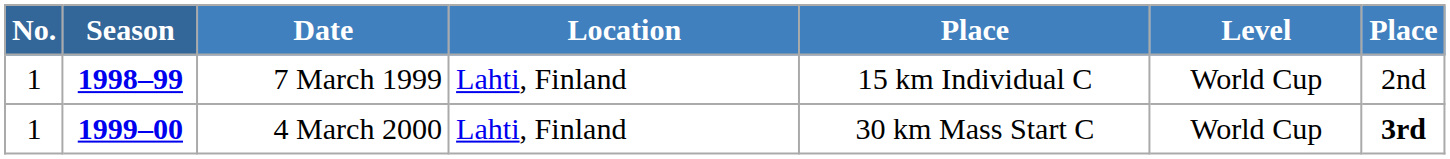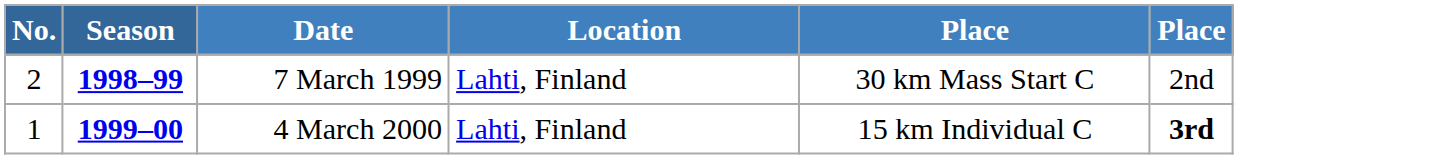- column: (1256, 29)
(34, 79) 1 -> (34, 79) 2
(975, 79) 15 km Individual C -> (975, 79) 30 km Mass Start C
(975, 128) 30 km Mass Start C -> (975, 128) 15 km Individual C
